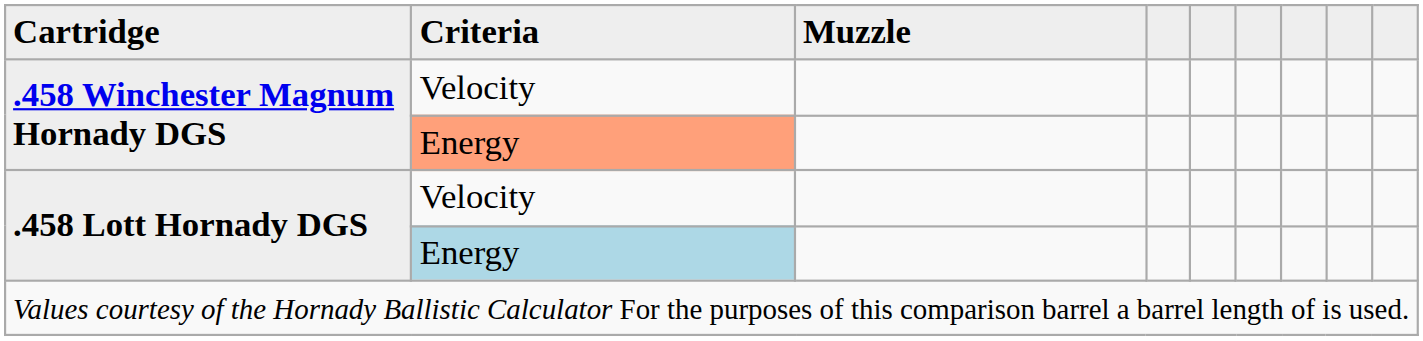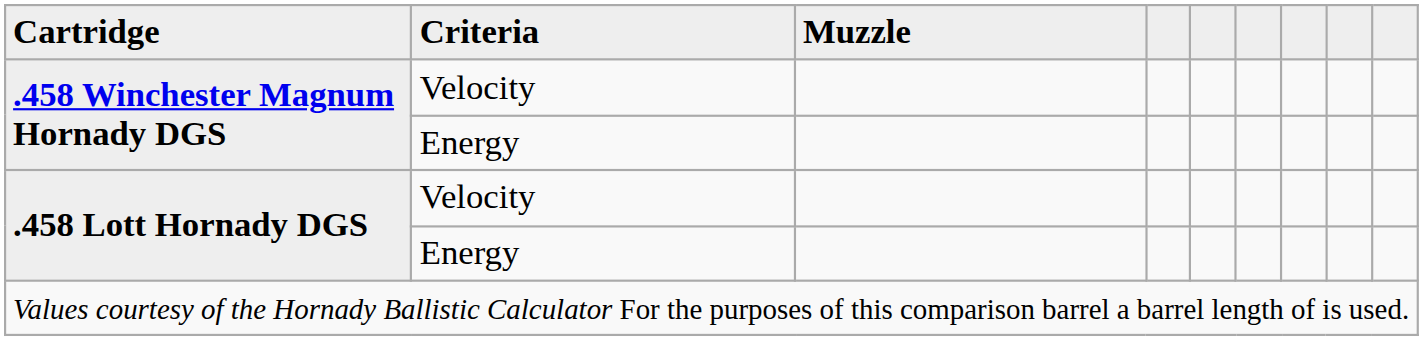(470, 142) lightsalmon background -> (470, 142) no background
(470, 252) lightblue background -> (470, 252) no background
